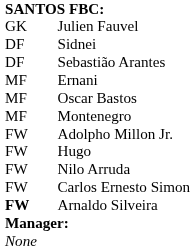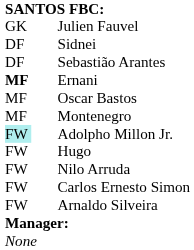(16, 80) normal -> (17, 80) bold
(16, 133) no background -> (16, 133) paleturquoise background
(17, 205) bold -> (16, 205) normal
